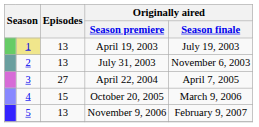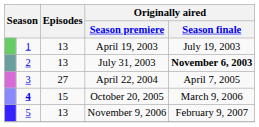(28, 46) khaki background -> (28, 46) no background
(211, 63) normal -> (212, 63) bold
(28, 96) normal -> (28, 96) bold
